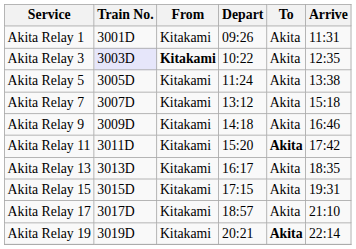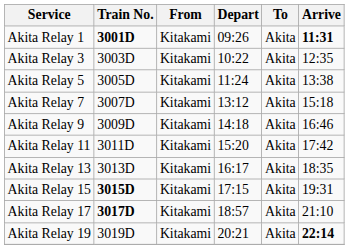(116, 37) normal -> (116, 37) bold
(324, 37) normal -> (318, 37) bold
(116, 59) lavender background -> (116, 59) no background
(188, 59) bold -> (186, 59) normal
(286, 146) bold -> (280, 146) normal
(116, 189) normal -> (116, 189) bold
(116, 211) normal -> (116, 211) bold
(286, 233) bold -> (280, 233) normal
(325, 233) normal -> (318, 233) bold
